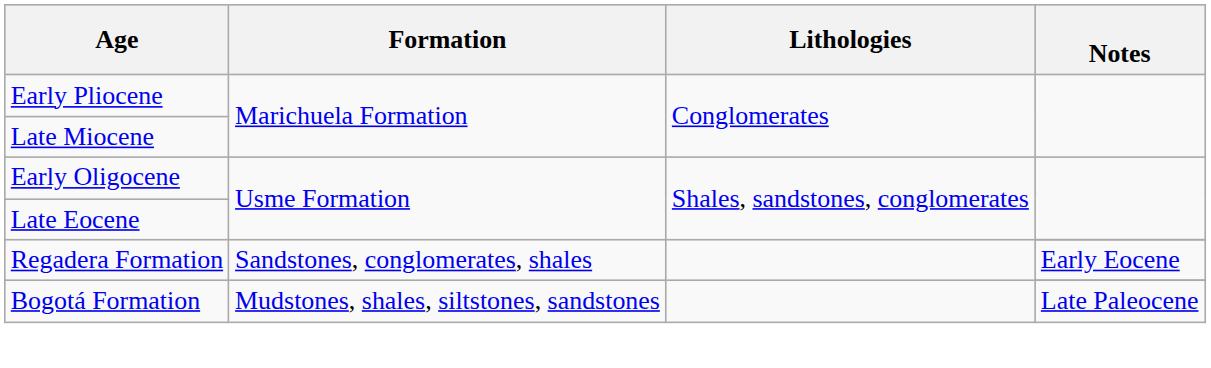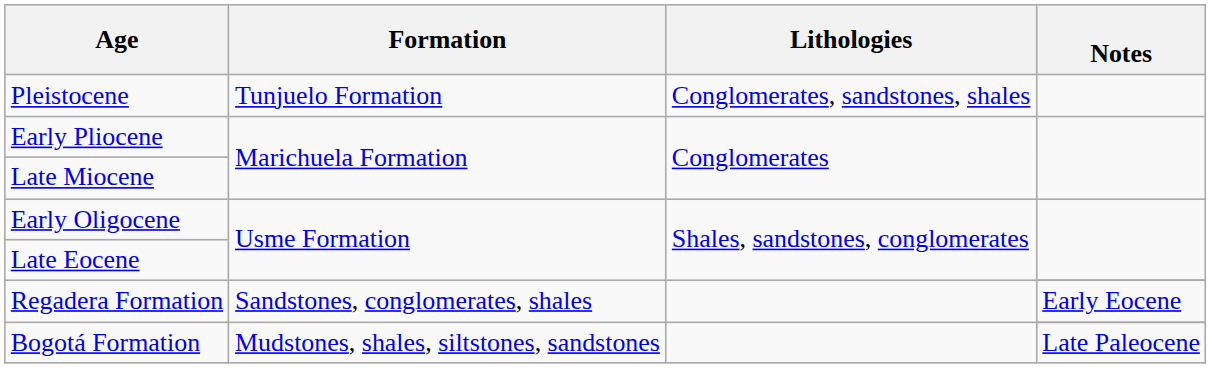+ row: (70, 95)
